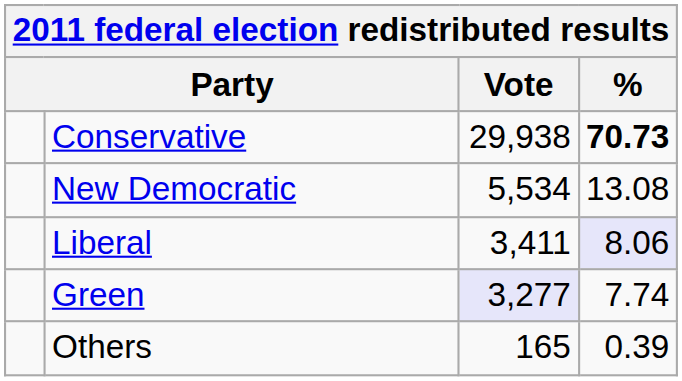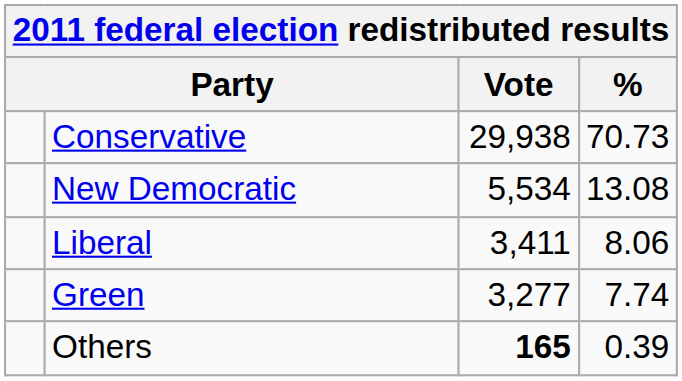(628, 136) bold -> (628, 136) normal
(637, 242) lavender background -> (637, 242) no background
(529, 294) lavender background -> (529, 294) no background
(543, 347) normal -> (543, 347) bold
